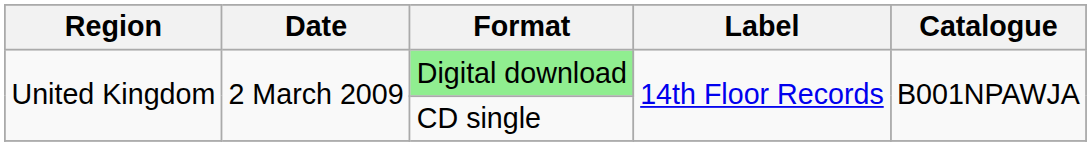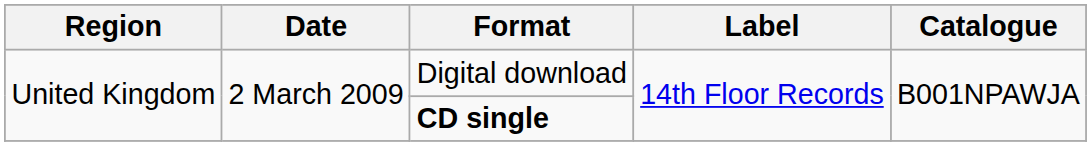(522, 72) lightgreen background -> (522, 72) no background
(479, 118) normal -> (483, 118) bold
